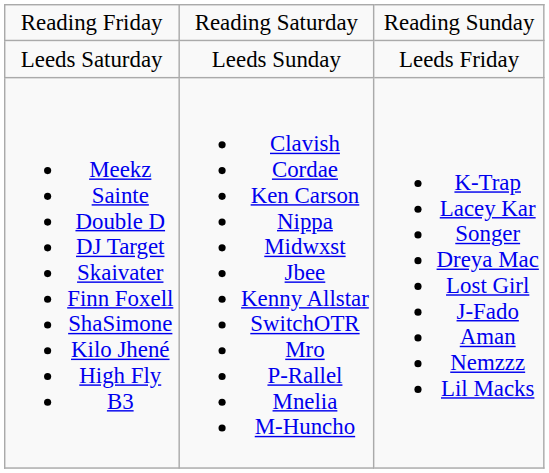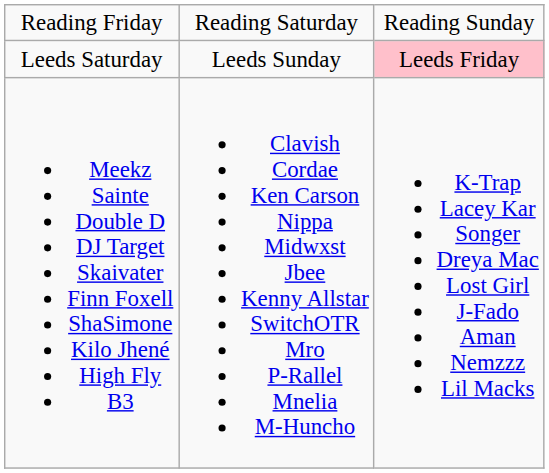(459, 58) no background -> (459, 58) pink background
